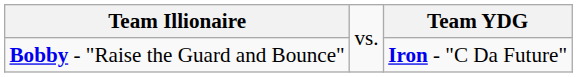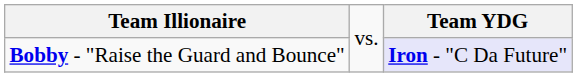(478, 54) no background -> (478, 54) lavender background
